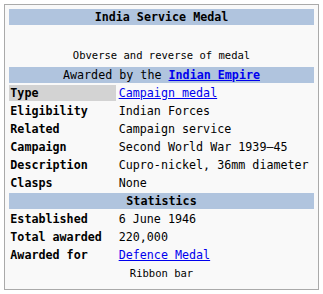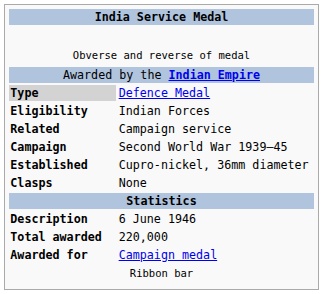(168, 93) Campaign medal -> (164, 93) Defence Medal
(49, 165) Description -> (49, 165) Established
(49, 219) Established -> (49, 219) Description
(164, 255) Defence Medal -> (168, 255) Campaign medal
